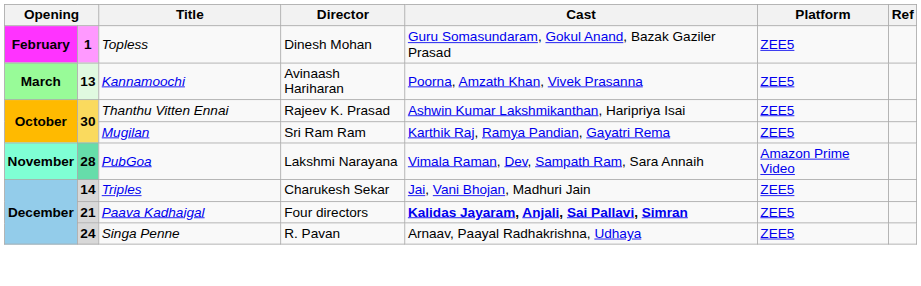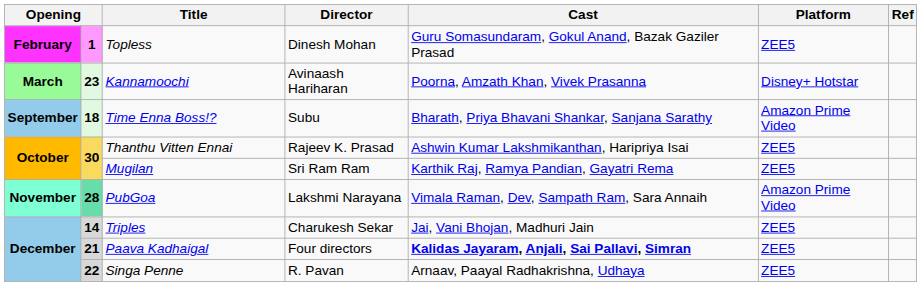(88, 81) 13 -> (92, 81) 23
(777, 81) ZEE5 -> (810, 81) Disney+ Hotstar
+ row: (161, 118)
(88, 233) 24 -> (92, 270) 22
